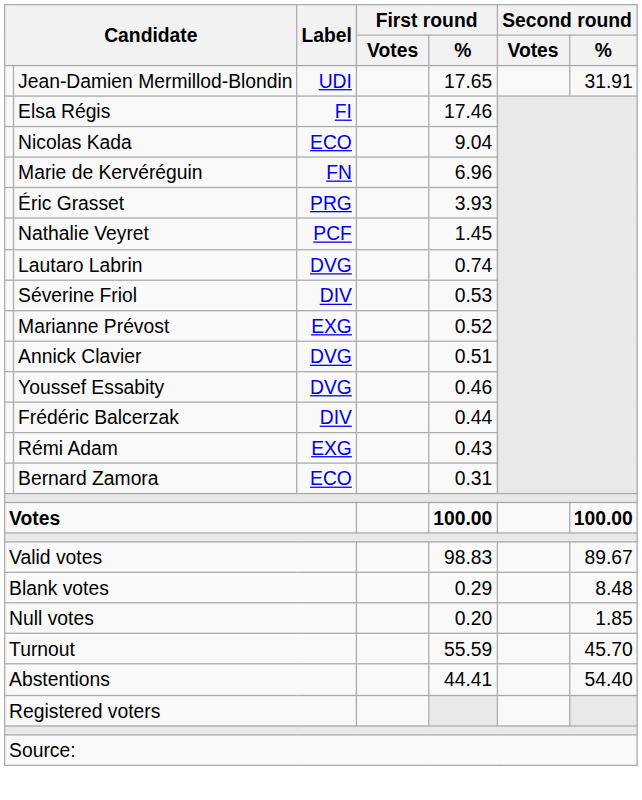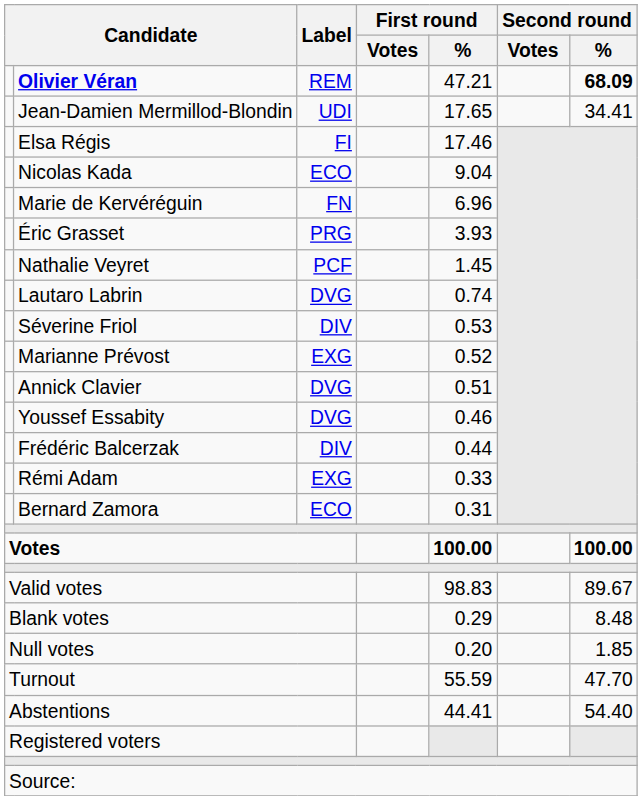+ row: (78, 81)
(609, 81) 31.91 -> (609, 112) 34.41
(474, 448) 0.43 -> (474, 478) 0.33
(609, 649) 45.70 -> (609, 680) 47.70
